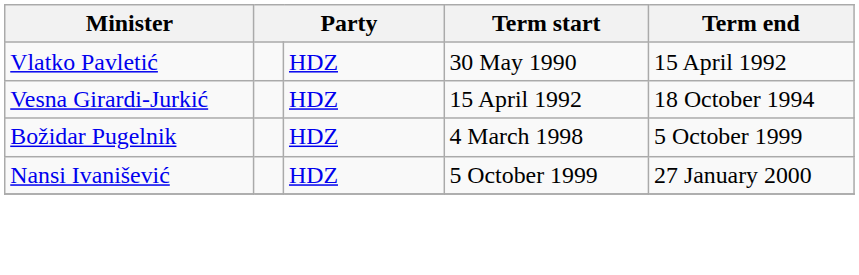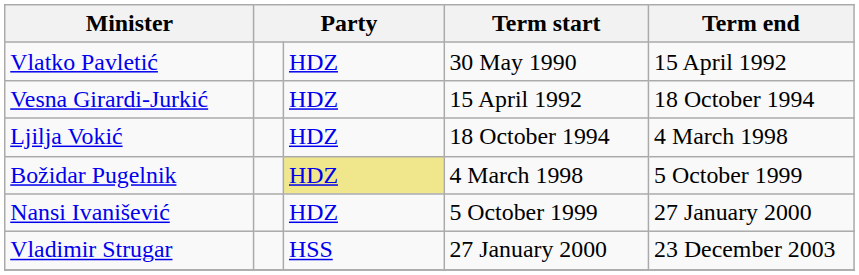+ row: (66, 136)
(313, 136) no background -> (313, 174) khaki background
+ row: (91, 250)
